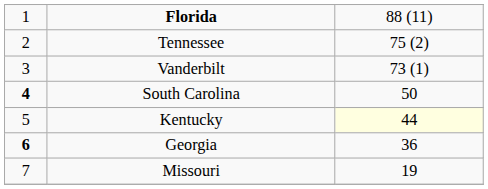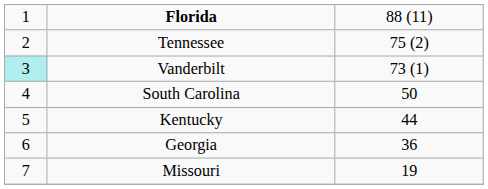(26, 68) no background -> (26, 68) paleturquoise background
(26, 94) bold -> (26, 94) normal
(409, 119) lightyellow background -> (409, 119) no background
(26, 145) bold -> (26, 145) normal
